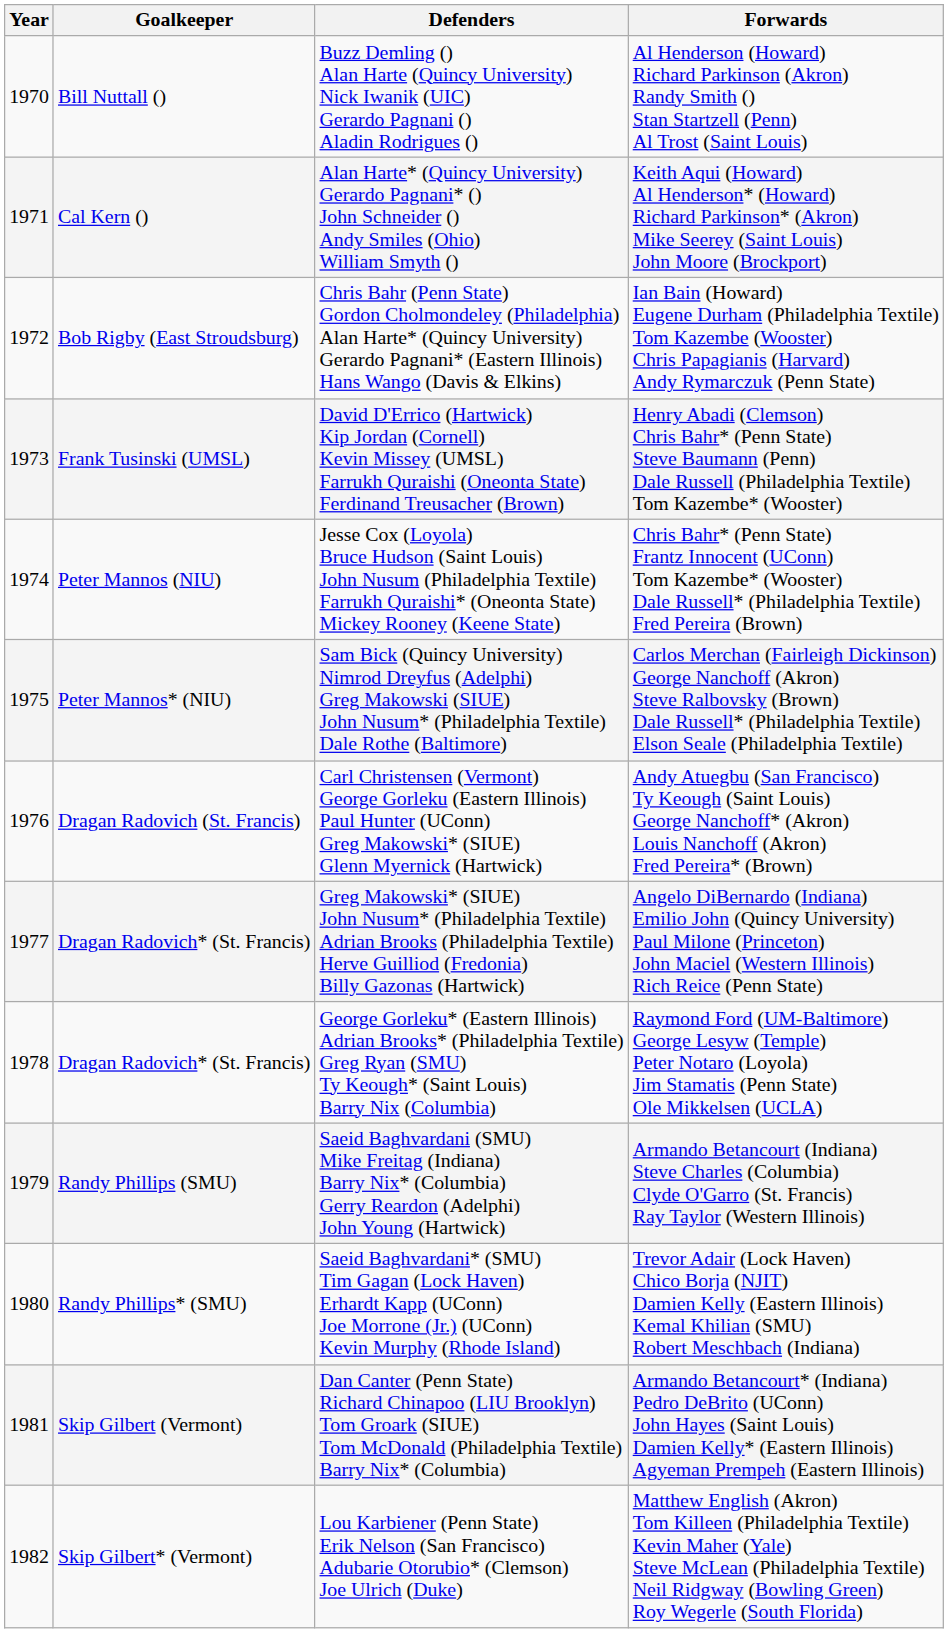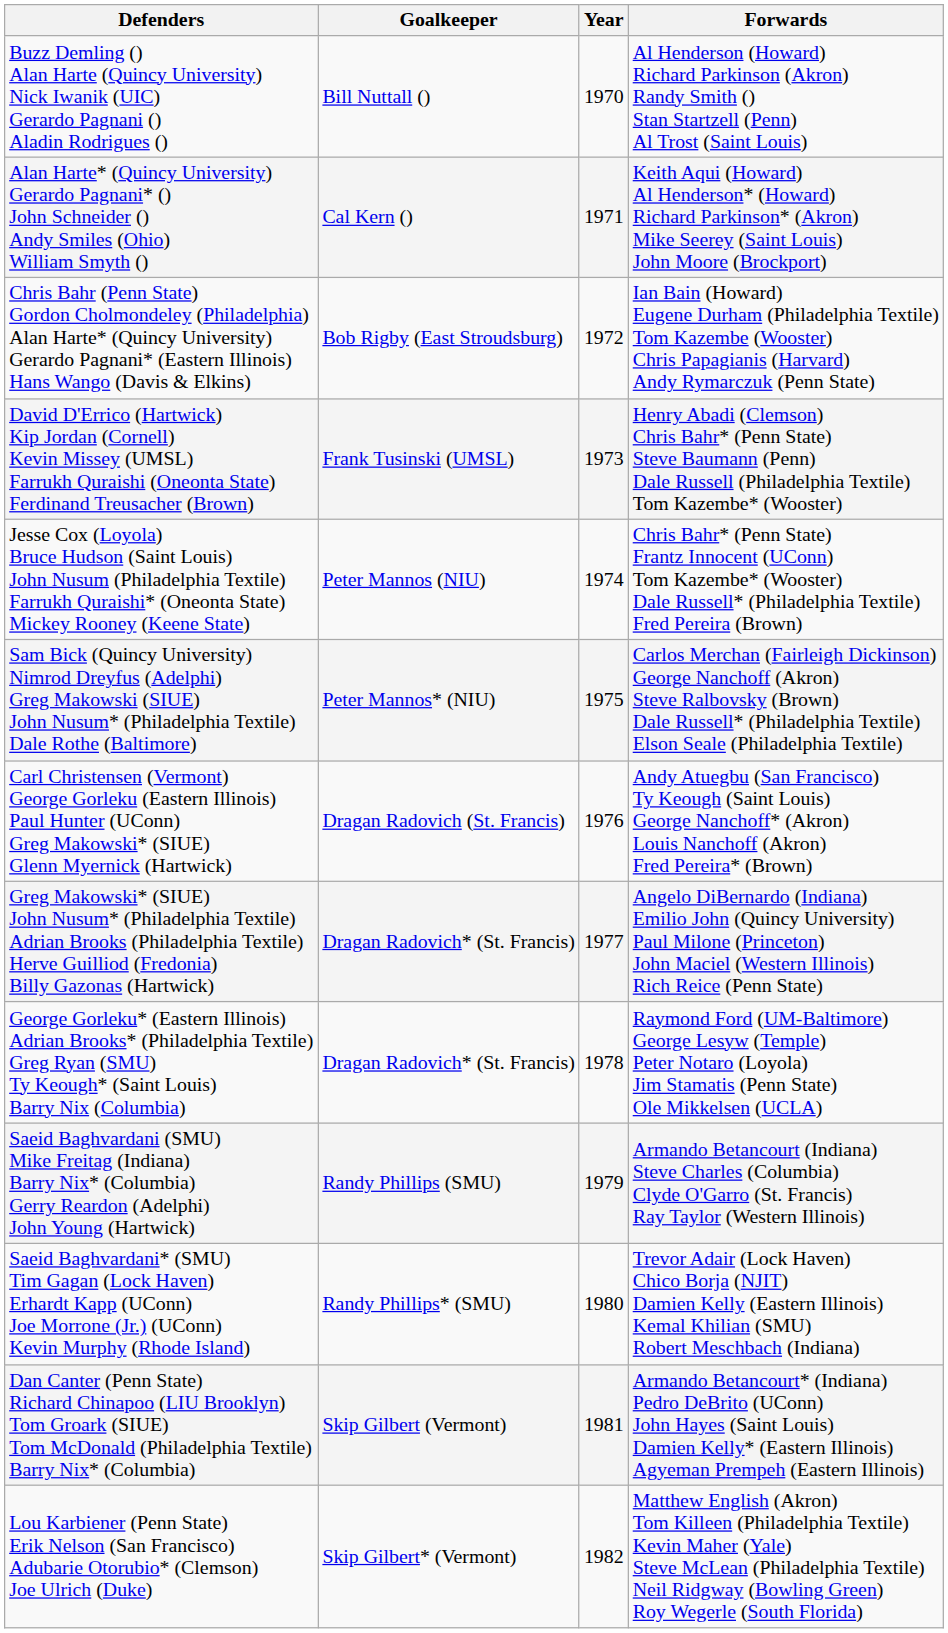columns swapped: (29, 20) <-> (472, 20)
